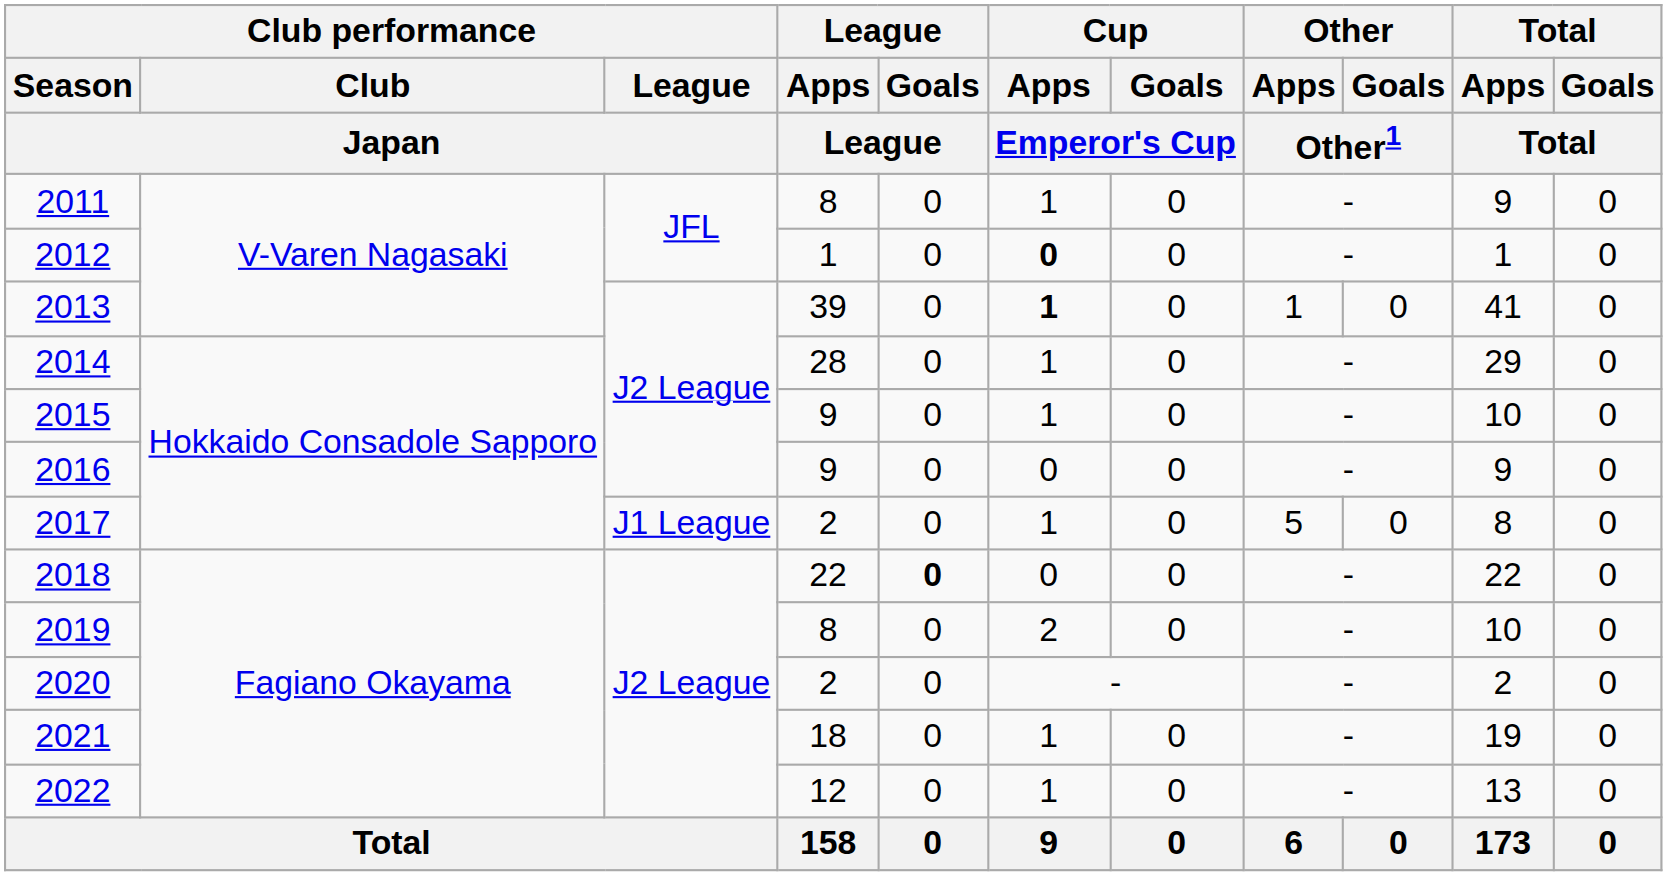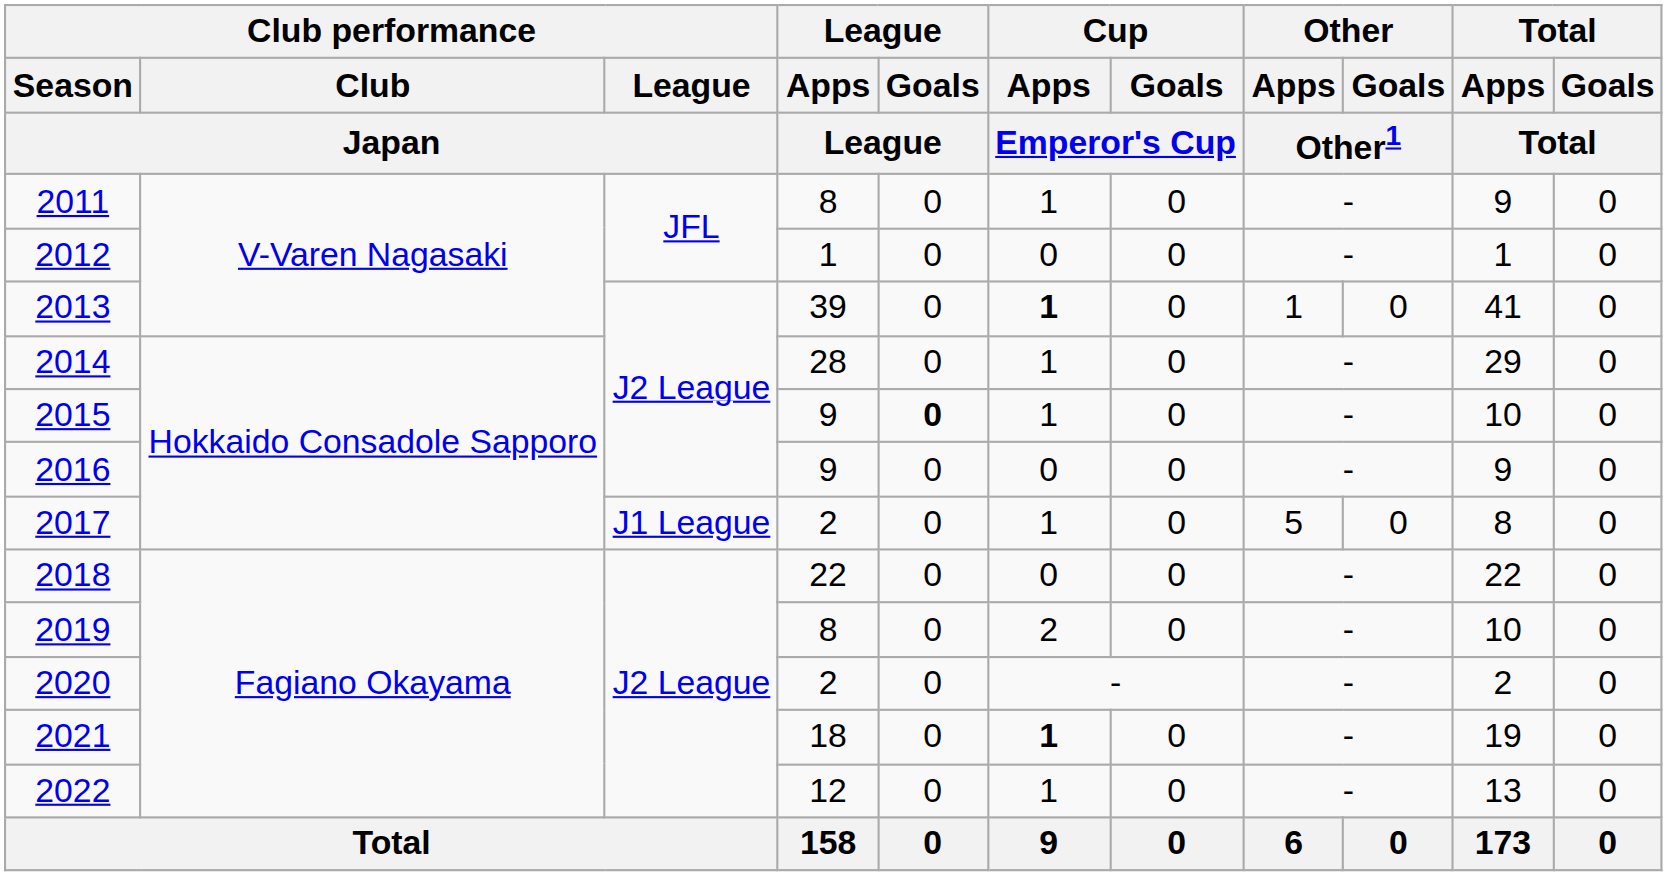(1049, 254) bold -> (1049, 254) normal
(933, 415) normal -> (933, 415) bold
(933, 575) bold -> (933, 575) normal
(1049, 736) normal -> (1049, 736) bold
